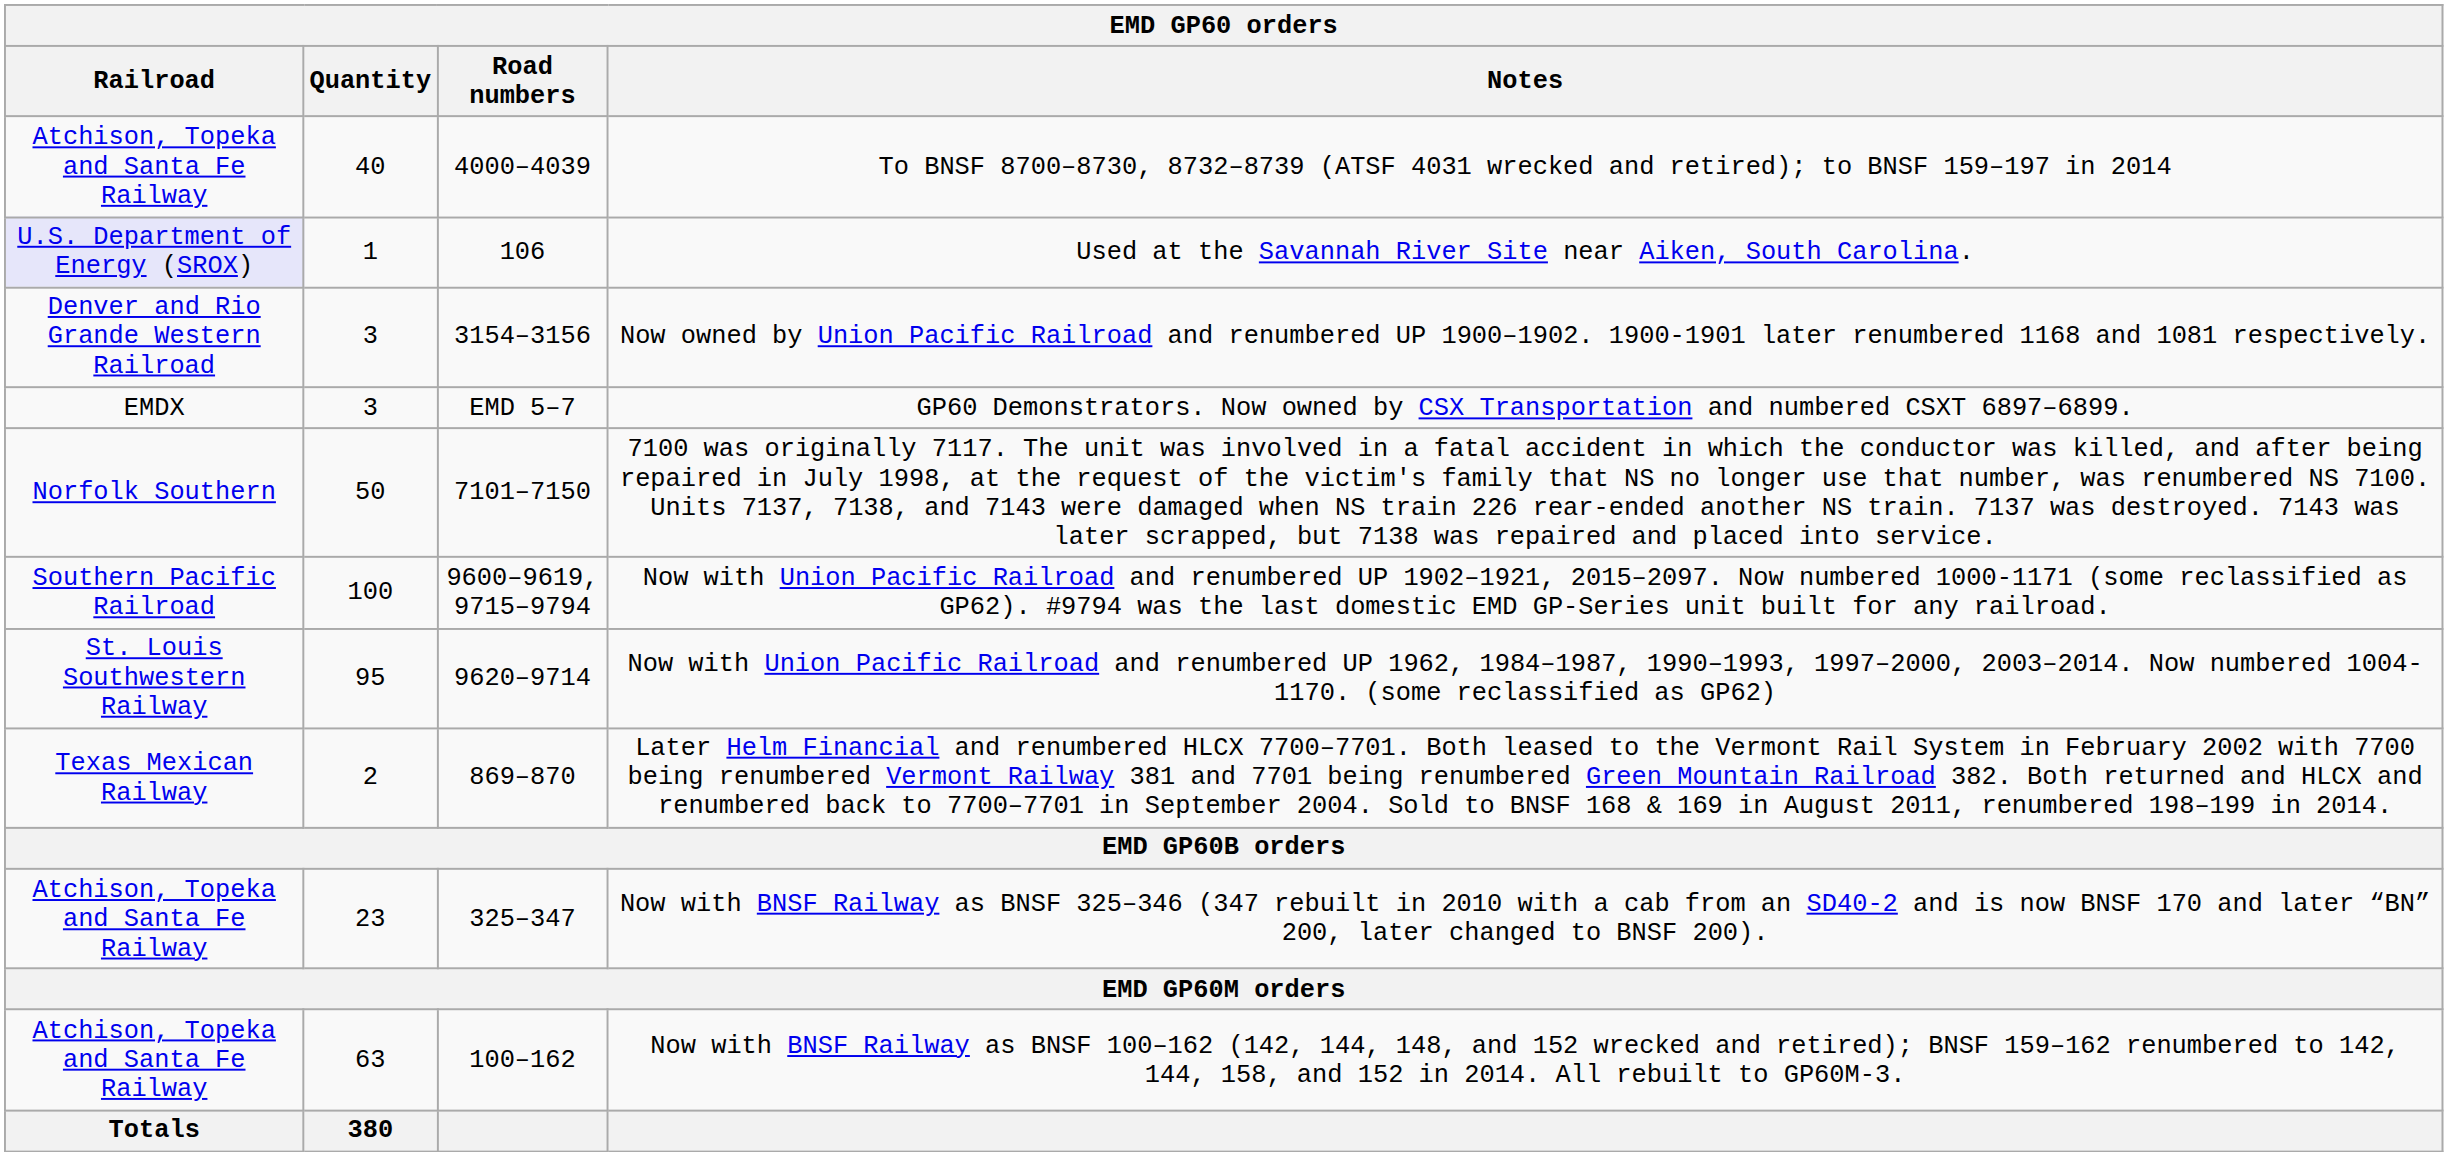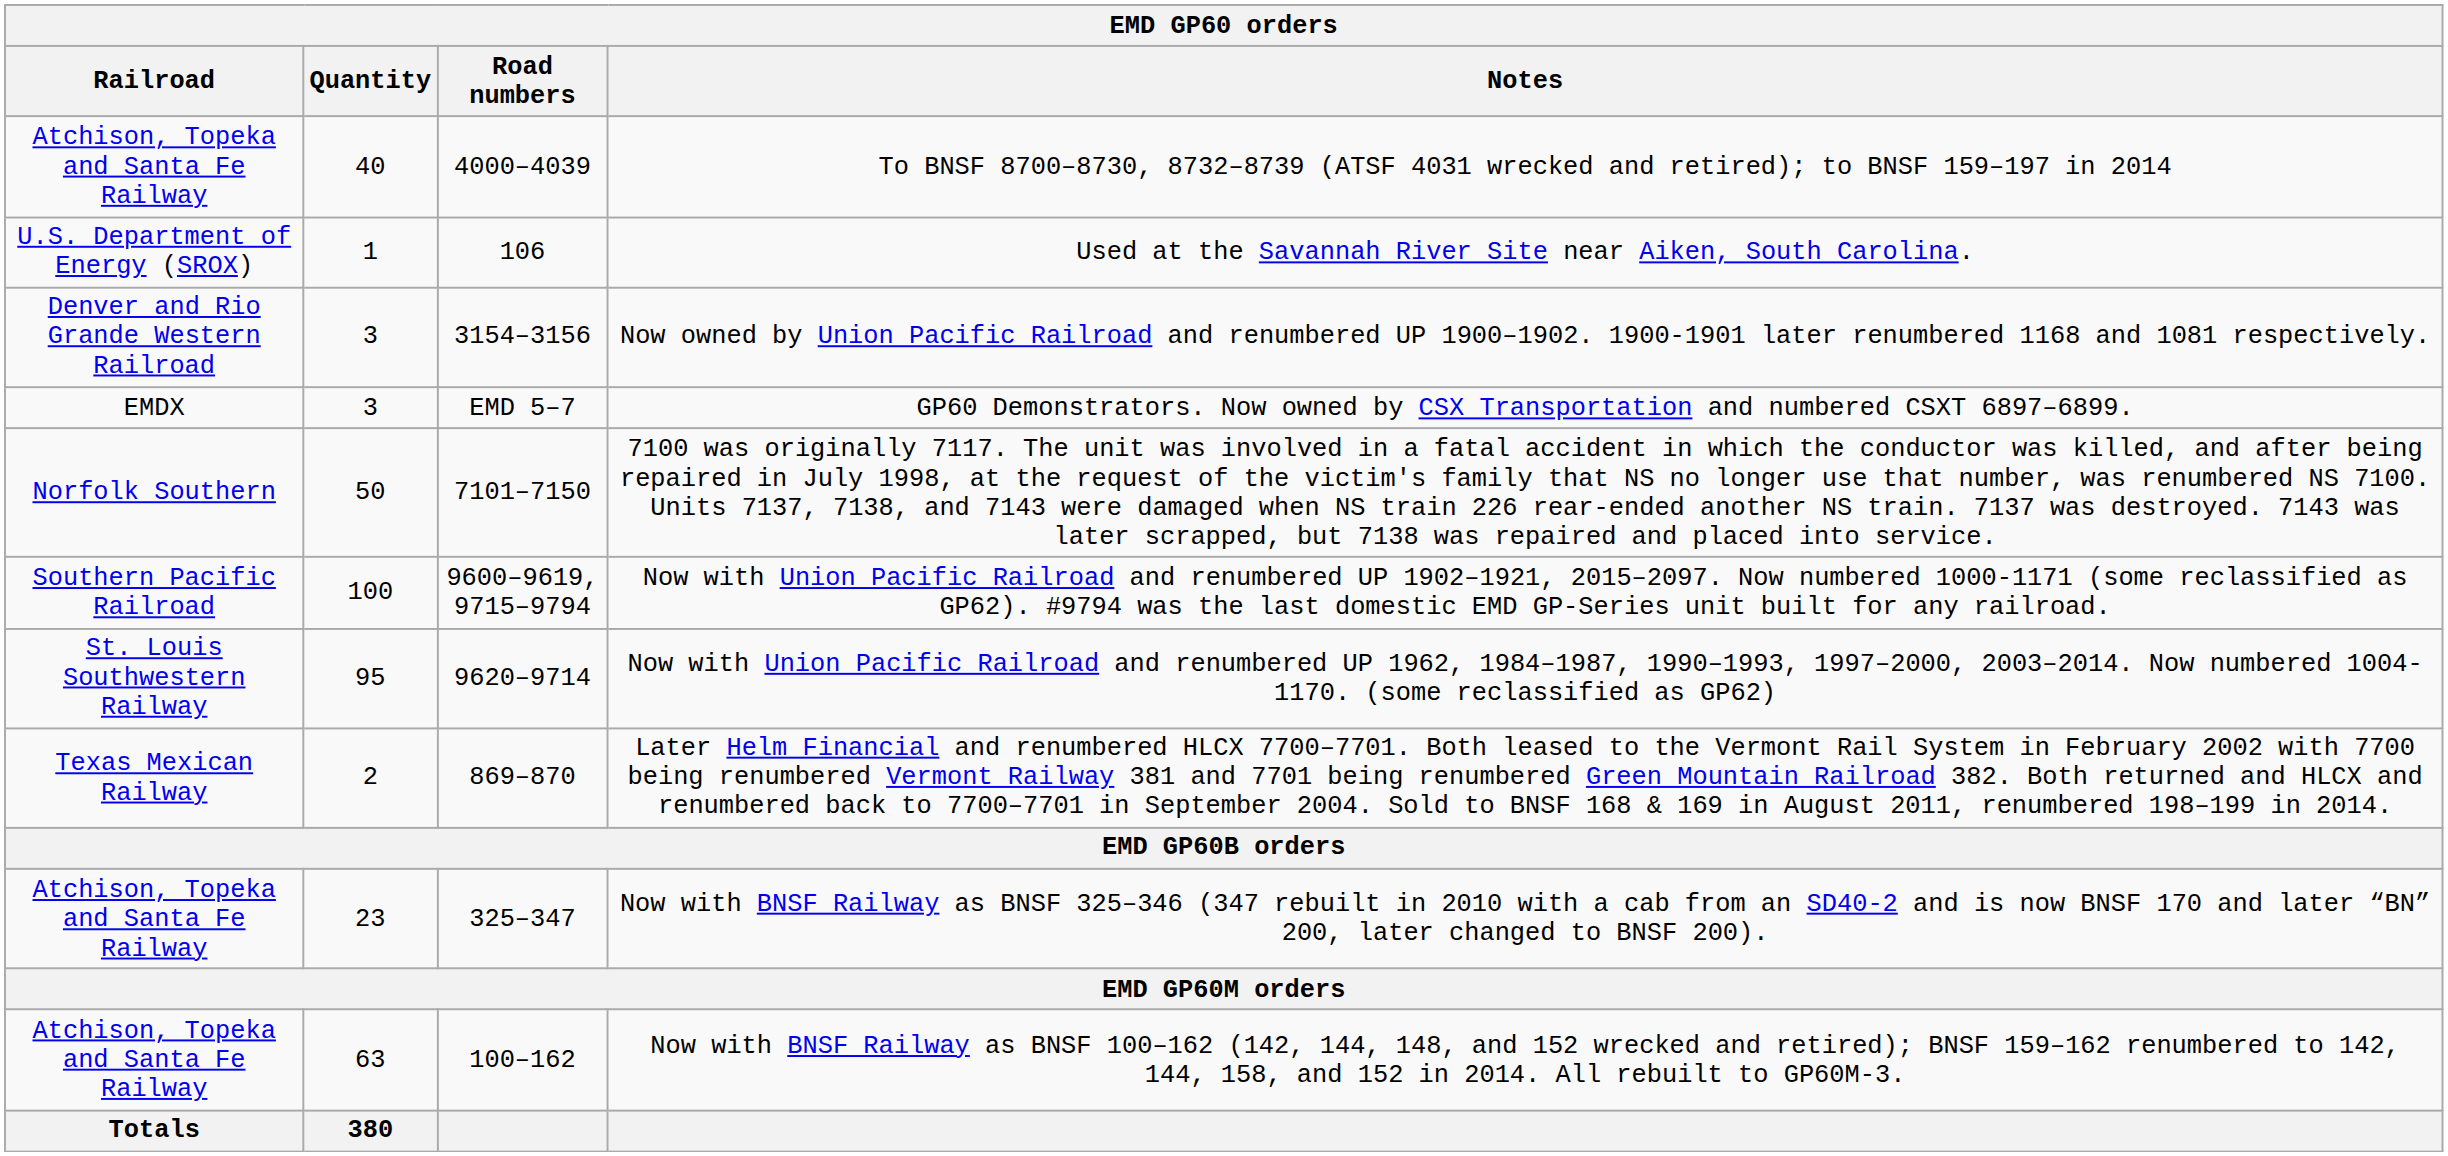(154, 252) lavender background -> (154, 252) no background
